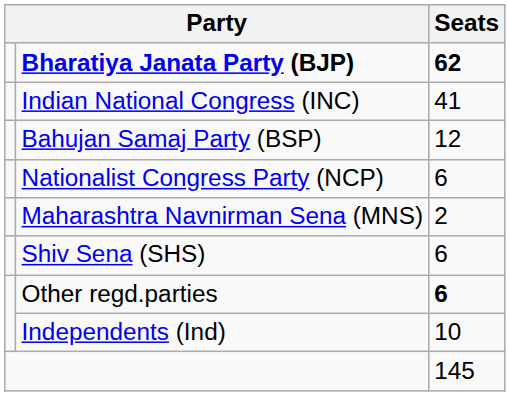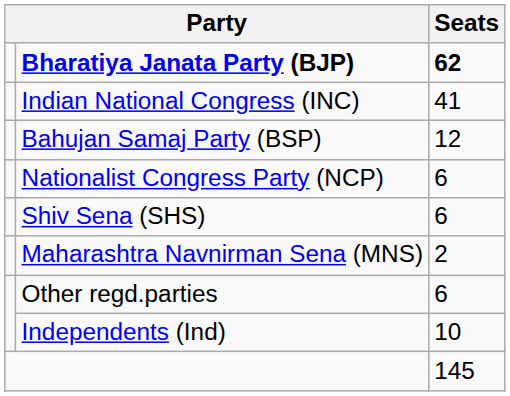rows swapped: (113, 255) <-> (222, 216)
(441, 293) bold -> (441, 293) normal
